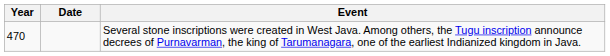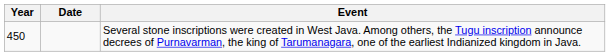(16, 36) 470 -> (16, 36) 450
